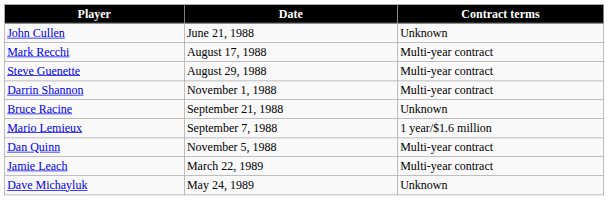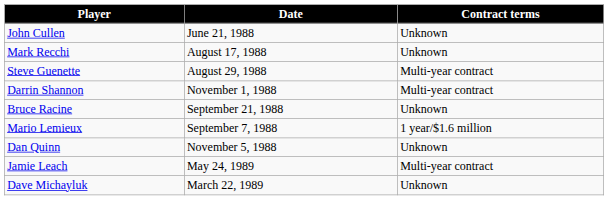(447, 52) Multi-year contract -> (424, 52) Unknown
(447, 147) Multi-year contract -> (424, 147) Unknown
(225, 166) March 22, 1989 -> (220, 166) May 24, 1989
(220, 185) May 24, 1989 -> (225, 185) March 22, 1989
